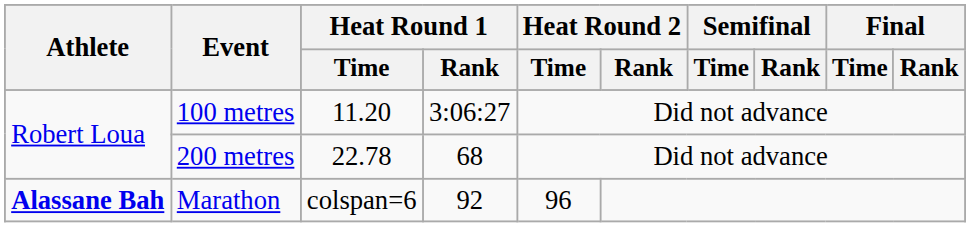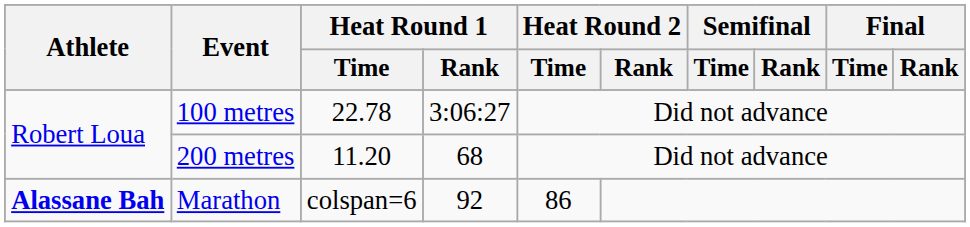(362, 112) 11.20 -> (362, 112) 22.78
(362, 156) 22.78 -> (362, 156) 11.20
(558, 200) 96 -> (558, 200) 86
